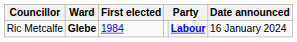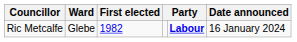(82, 28) bold -> (81, 28) normal
(112, 28) 1984 -> (111, 28) 1982
